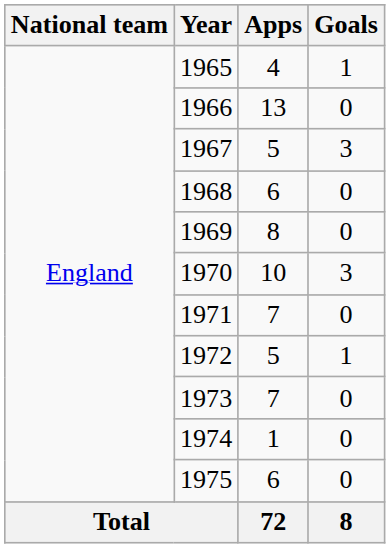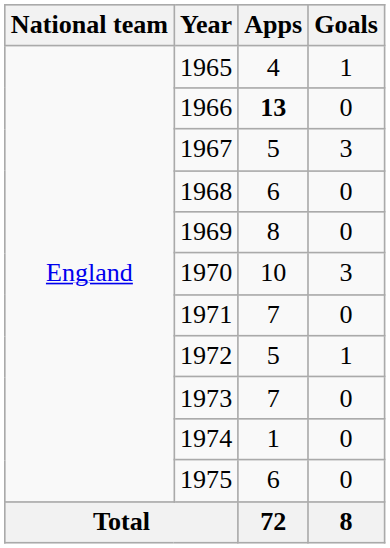(273, 107) normal -> (273, 107) bold
